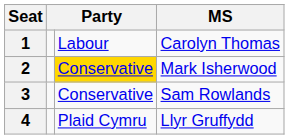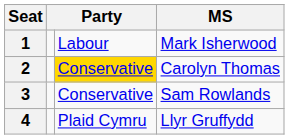(220, 43) Carolyn Thomas -> (219, 43) Mark Isherwood
(219, 69) Mark Isherwood -> (220, 69) Carolyn Thomas
